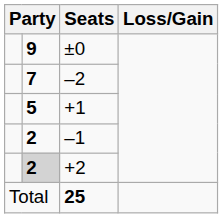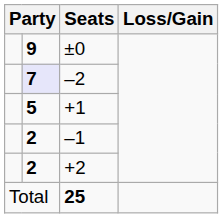(31, 78) no background -> (31, 78) lavender background
(31, 167) lightgrey background -> (31, 167) no background
